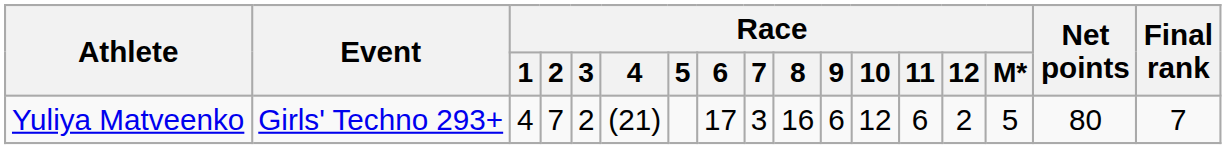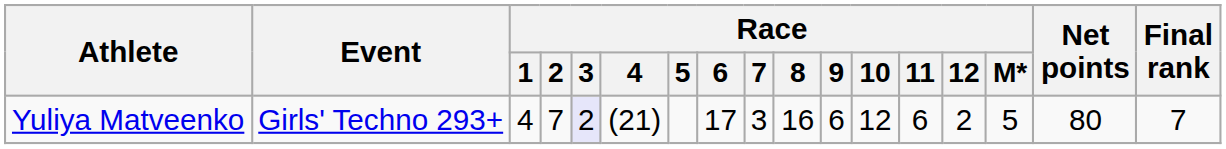(586, 120) no background -> (586, 120) lavender background
